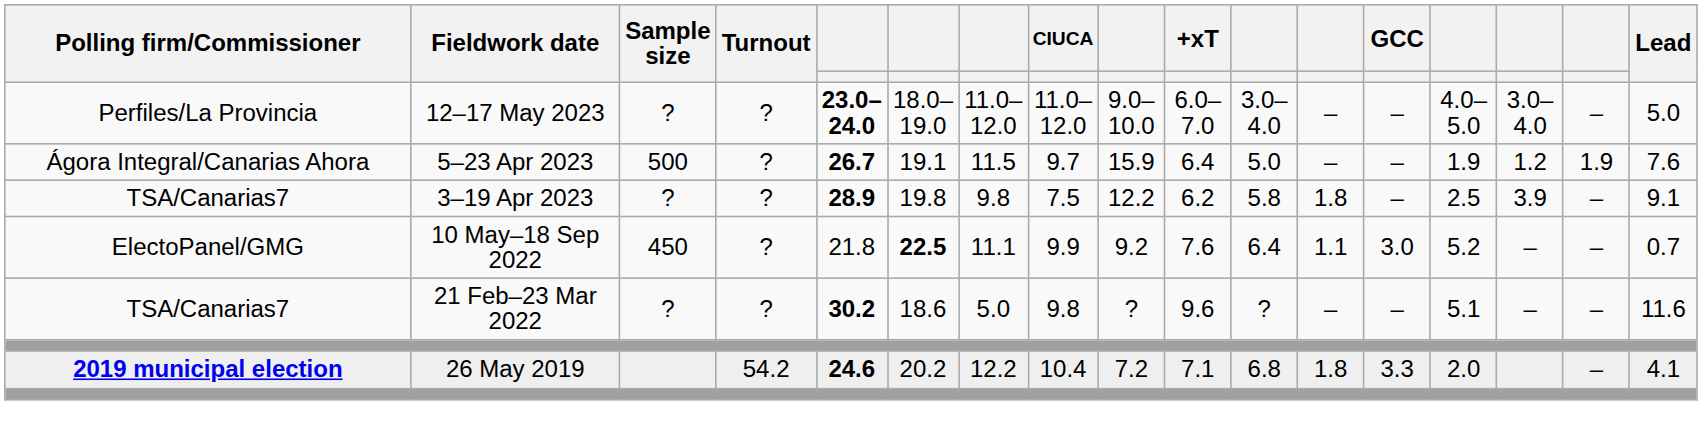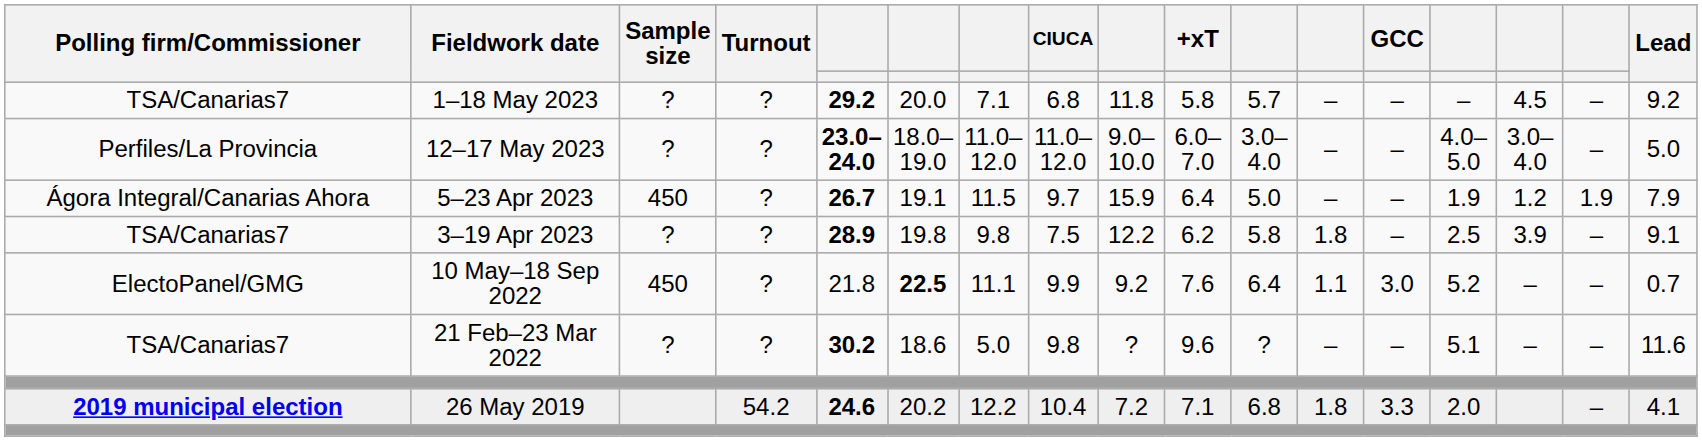+ row: (208, 100)
(668, 162) 500 -> (668, 198) 450
(1663, 162) 7.6 -> (1663, 198) 7.9
